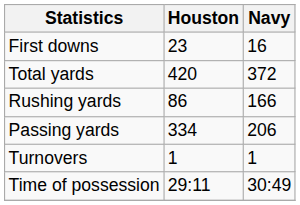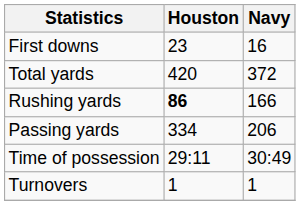(177, 102) normal -> (177, 102) bold
rows swapped: (48, 158) <-> (84, 185)
